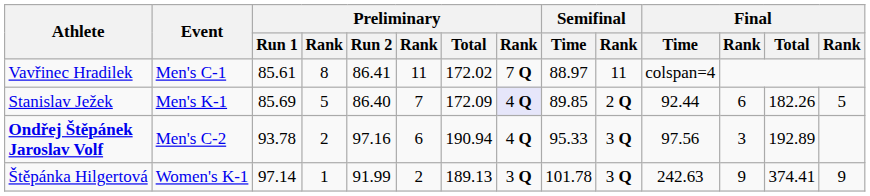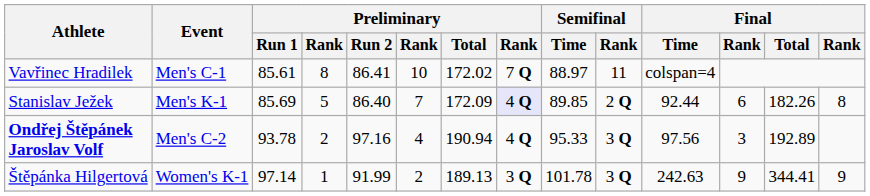(419, 73) 11 -> (419, 73) 10
(842, 101) 5 -> (842, 101) 8
(419, 139) 6 -> (419, 139) 4
(792, 177) 374.41 -> (792, 177) 344.41
